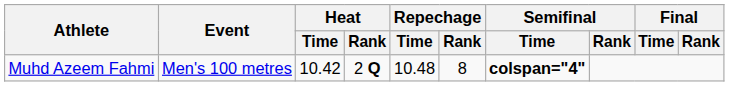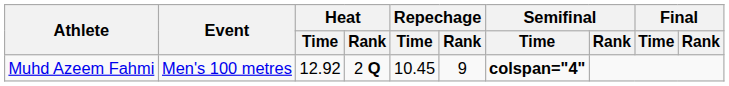(320, 68) 10.42 -> (320, 68) 12.92
(415, 68) 10.48 -> (415, 68) 10.45
(462, 68) 8 -> (462, 68) 9
